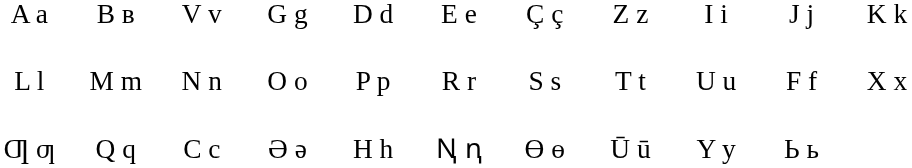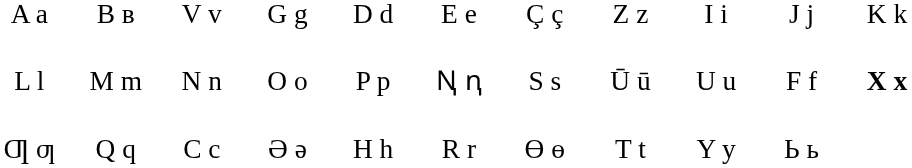(459, 81) R r -> (459, 81) Ꞑ ꞑ
(630, 81) T t -> (630, 81) Ū ū
(887, 81) normal -> (887, 81) bold
(459, 149) Ꞑ ꞑ -> (459, 149) R r
(630, 149) Ū ū -> (630, 149) T t
